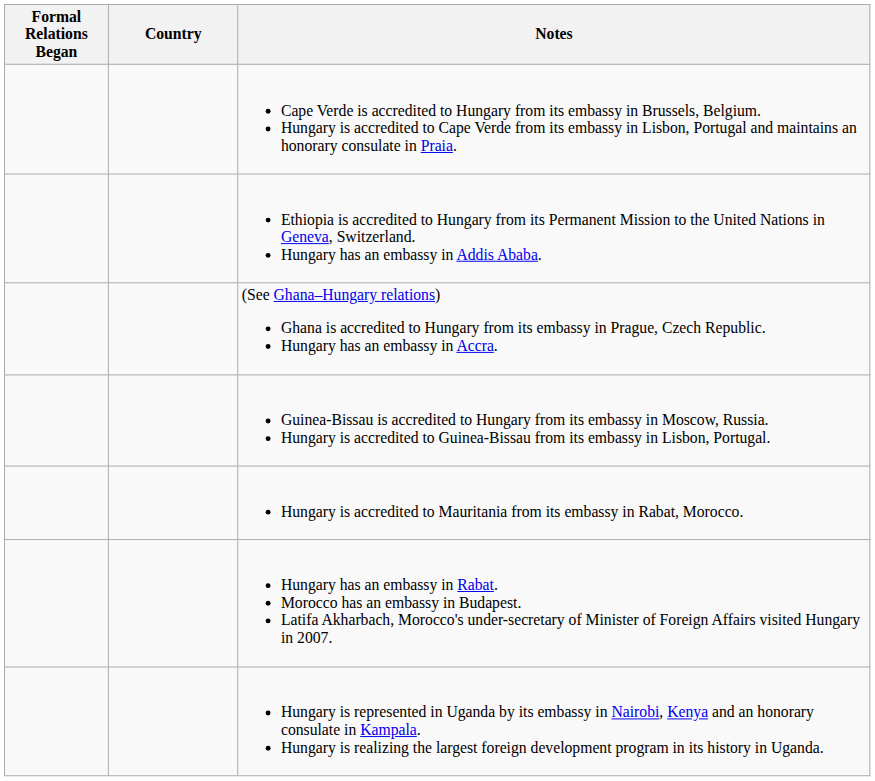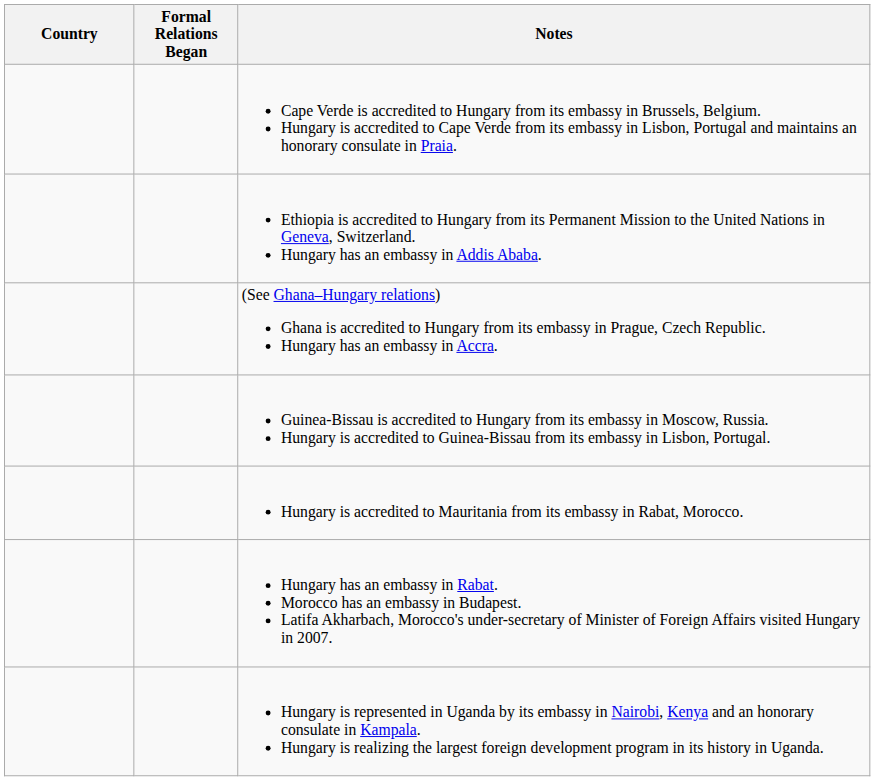columns swapped: (173, 34) <-> (56, 34)
